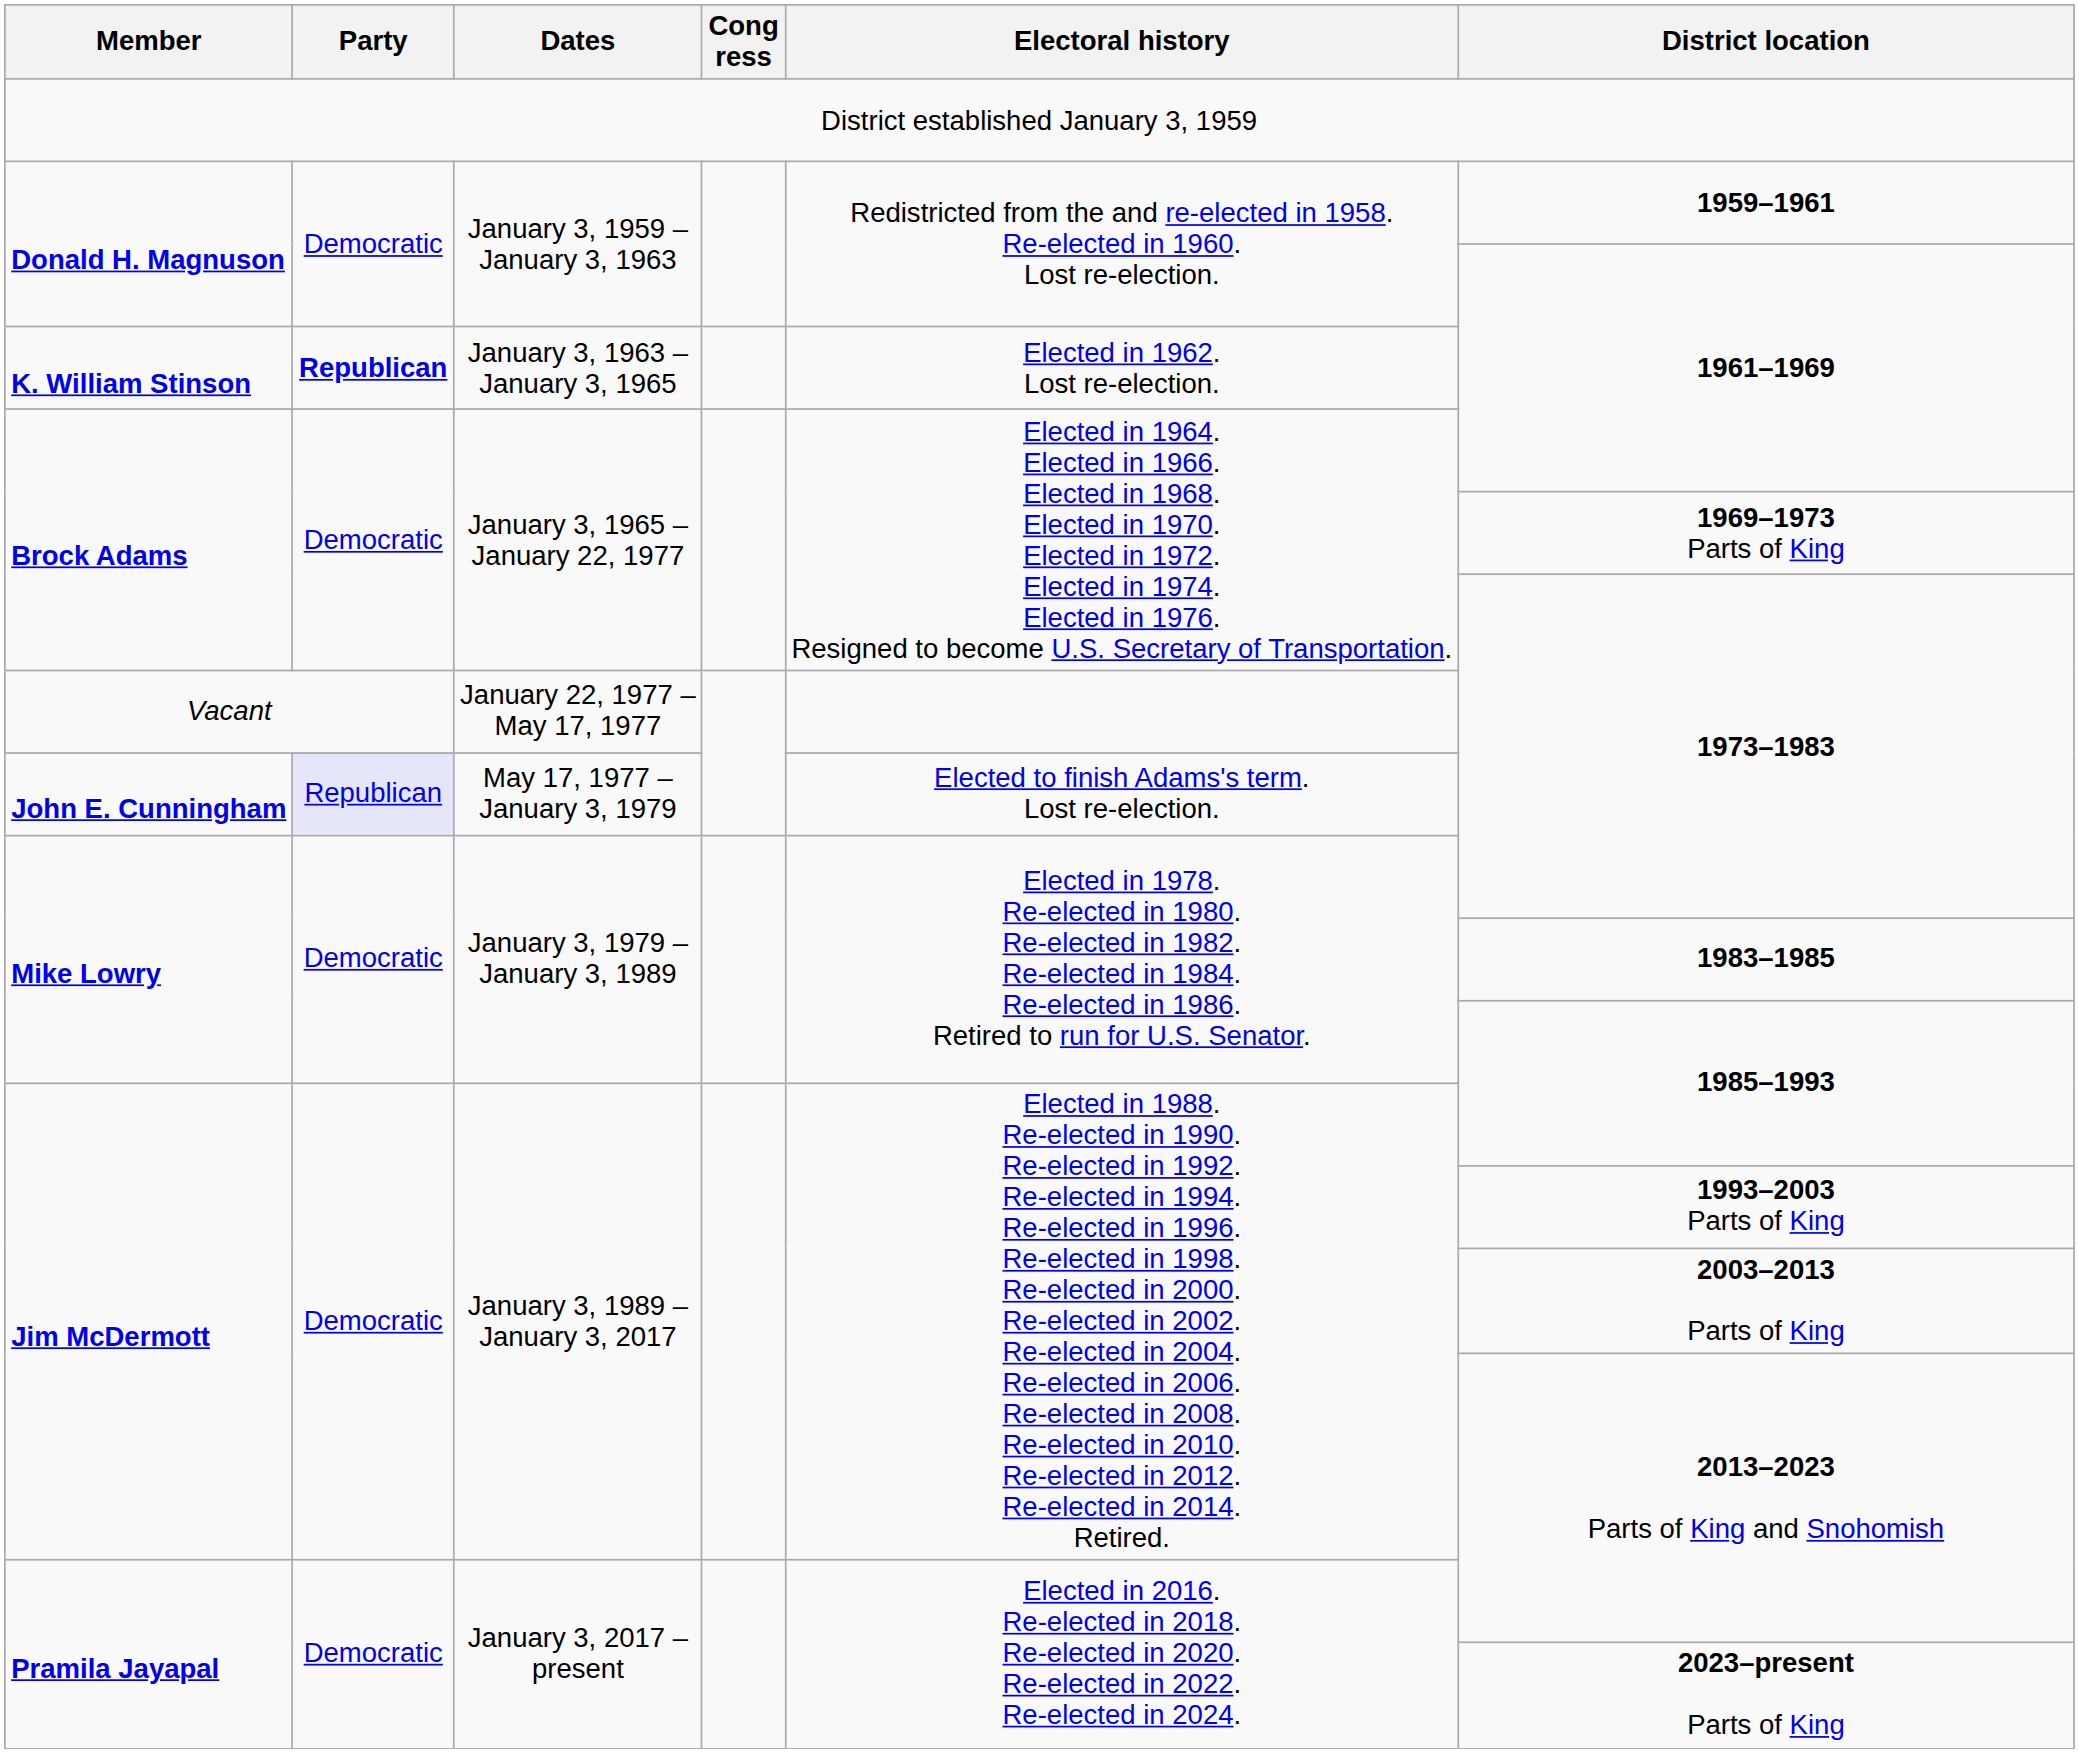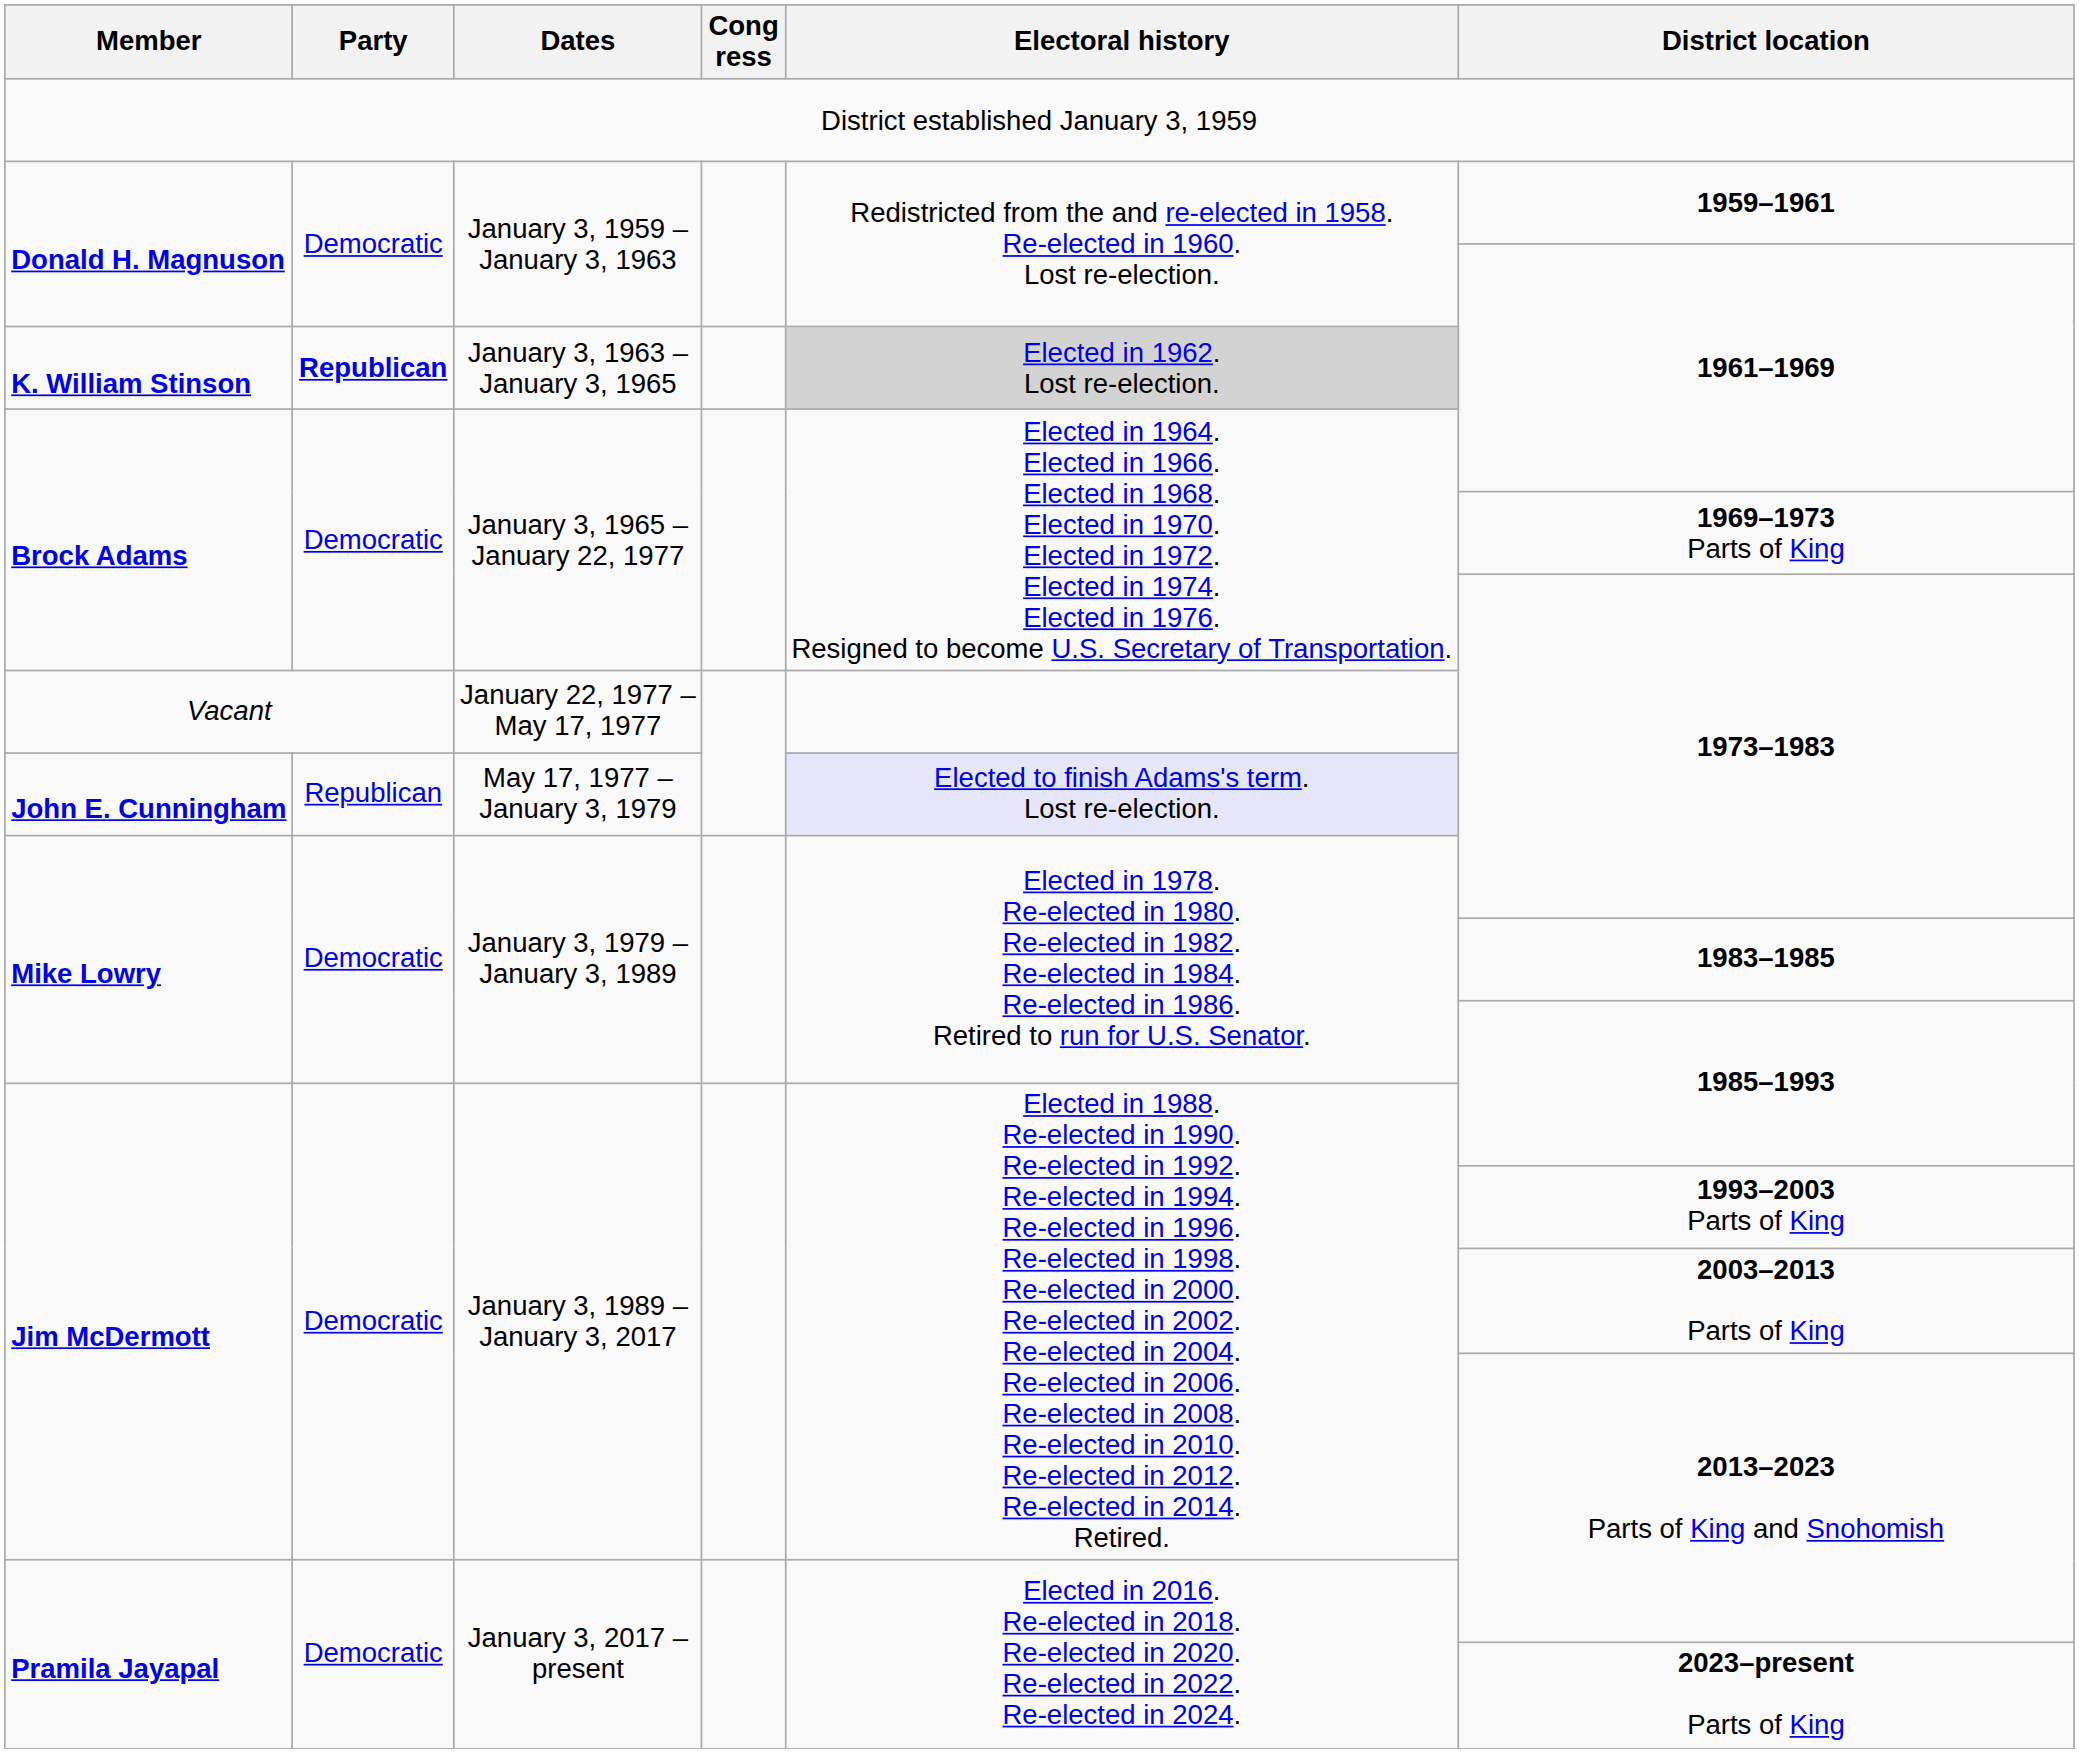(1122, 368) no background -> (1122, 368) lightgrey background
(373, 793) lavender background -> (373, 793) no background
(1122, 793) no background -> (1122, 793) lavender background
